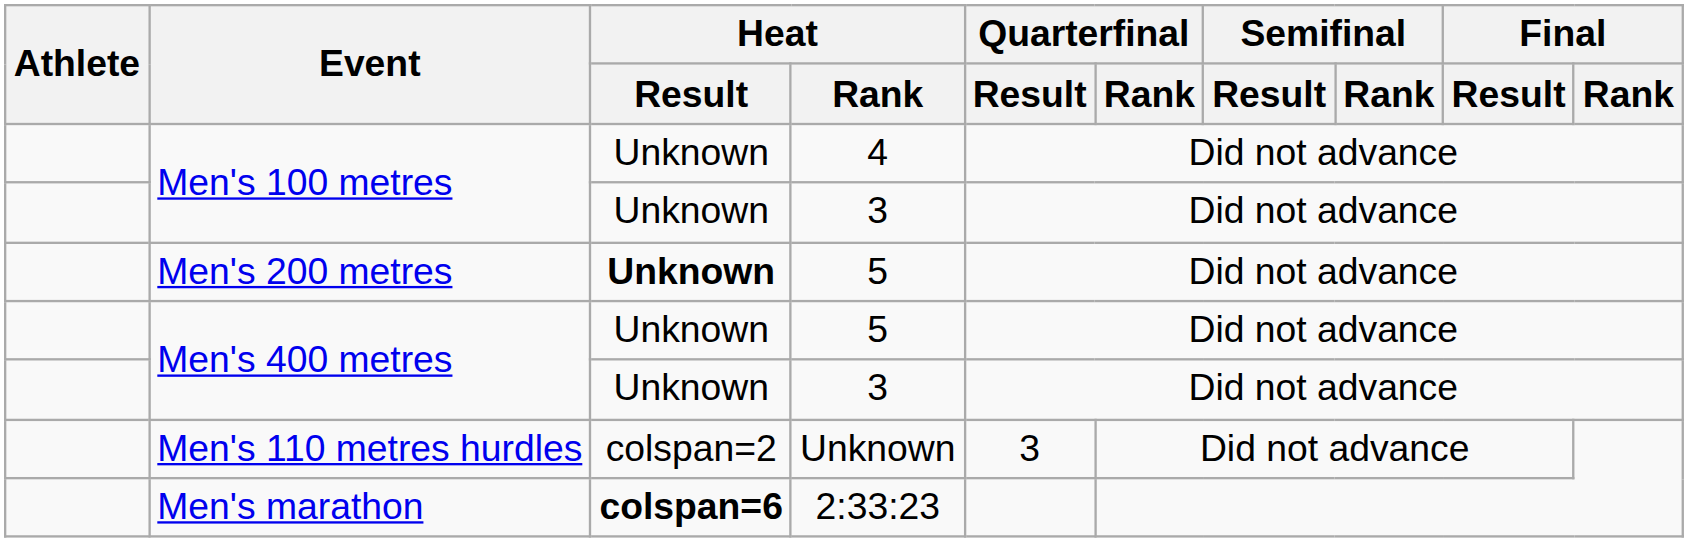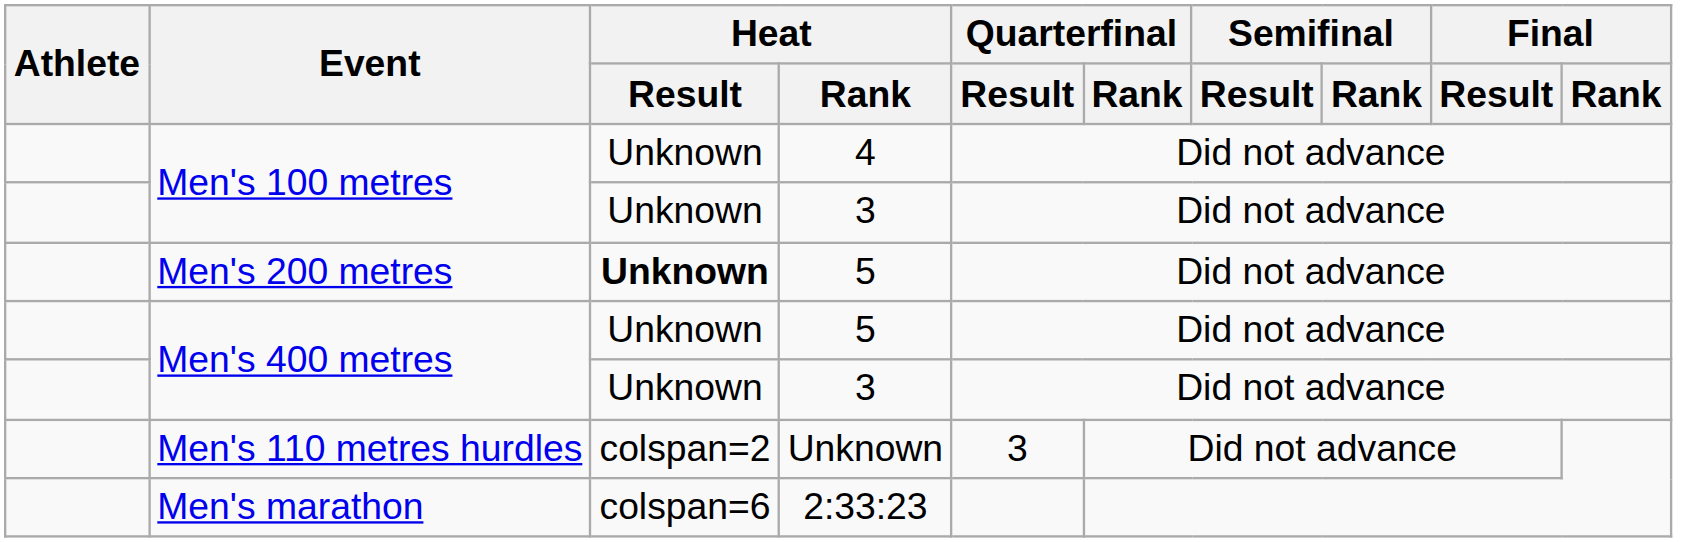(691, 507) bold -> (685, 507) normal
